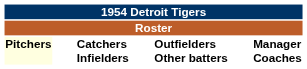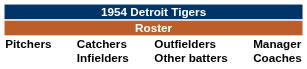(28, 44) lightyellow background -> (28, 44) no background
